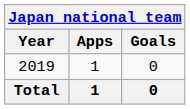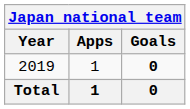(153, 67) normal -> (153, 67) bold
